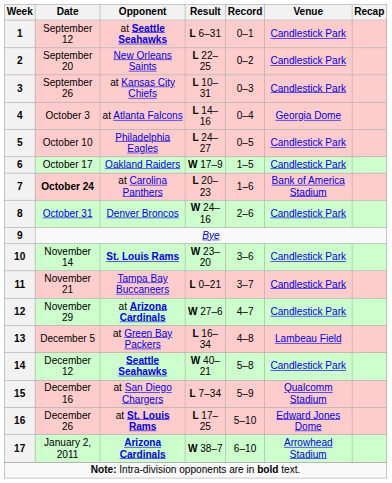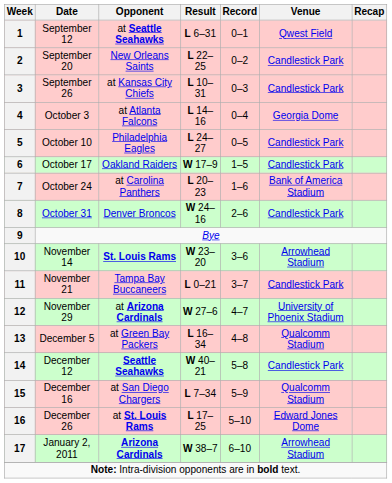(308, 34) Candlestick Park -> (306, 34) Qwest Field
(68, 186) bold -> (67, 186) normal
(308, 257) Candlestick Park -> (306, 257) Arrowhead Stadium
(308, 312) Candlestick Park -> (306, 312) University of Phoenix Stadium
(308, 339) Lambeau Field -> (306, 339) Qualcomm Stadium
